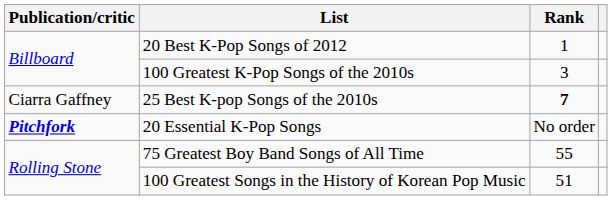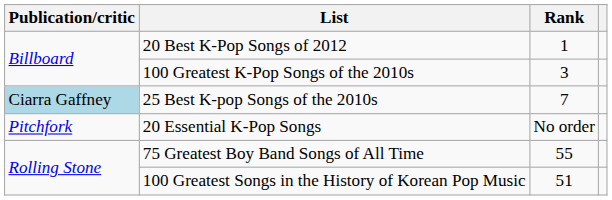(60, 99) no background -> (60, 99) lightblue background
(564, 99) bold -> (564, 99) normal
(42, 126) bold -> (40, 126) normal
